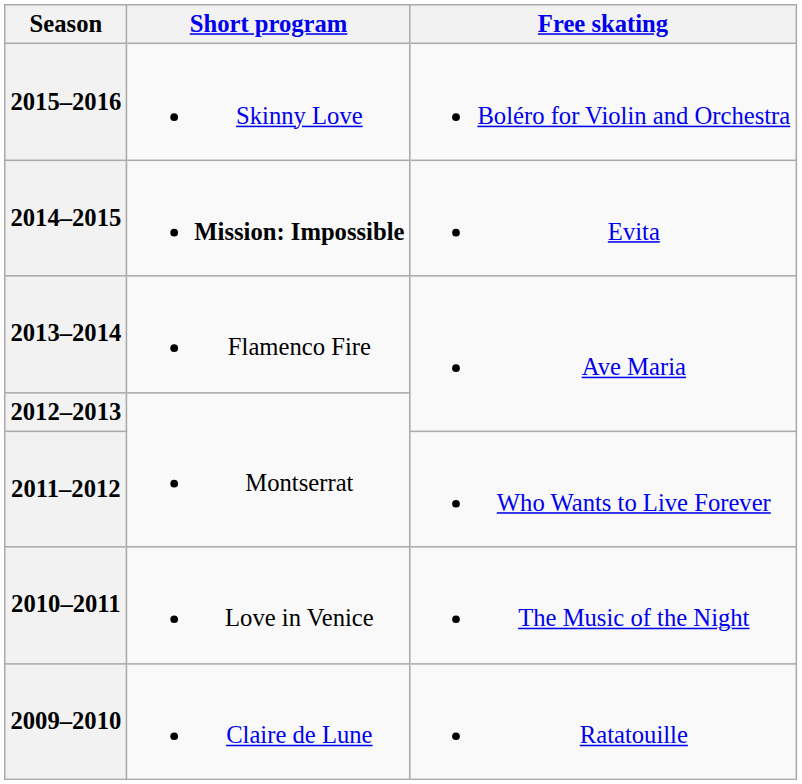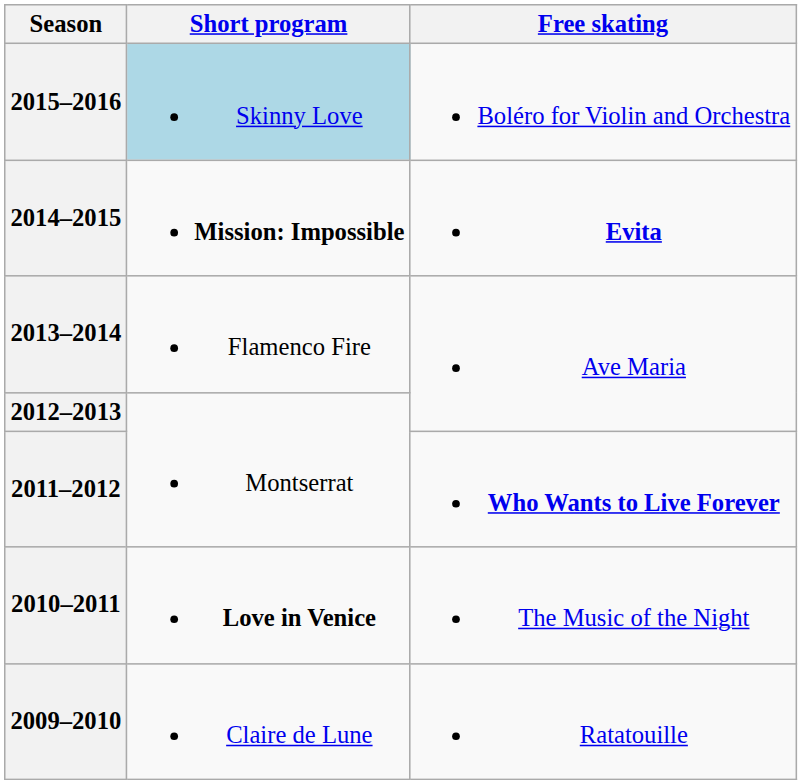(269, 116) no background -> (269, 116) lightblue background
(603, 232) normal -> (603, 232) bold
(603, 503) normal -> (603, 503) bold
(269, 619) normal -> (269, 619) bold
